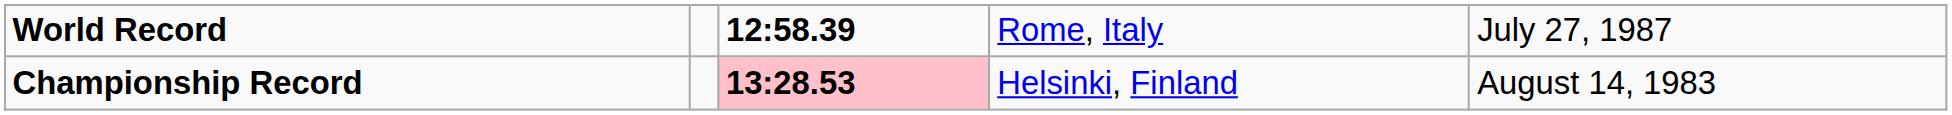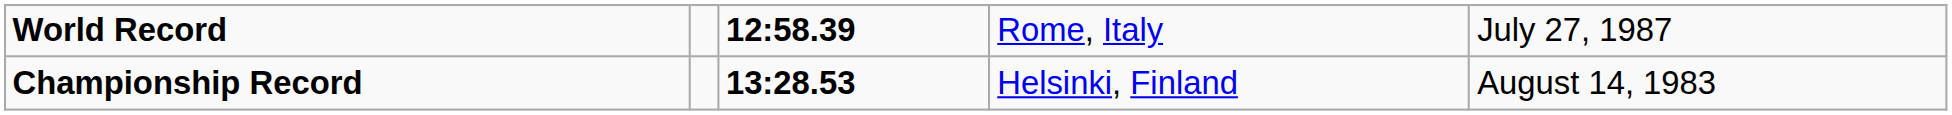(791, 82) pink background -> (791, 82) no background
